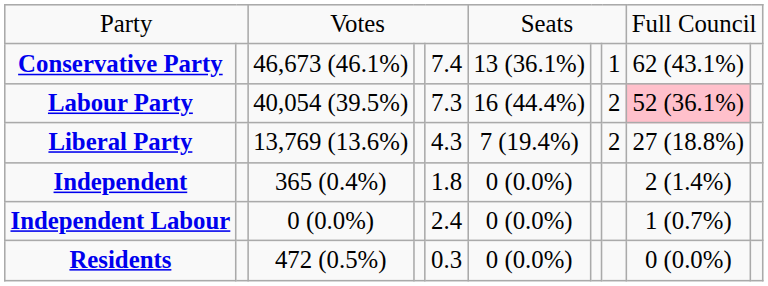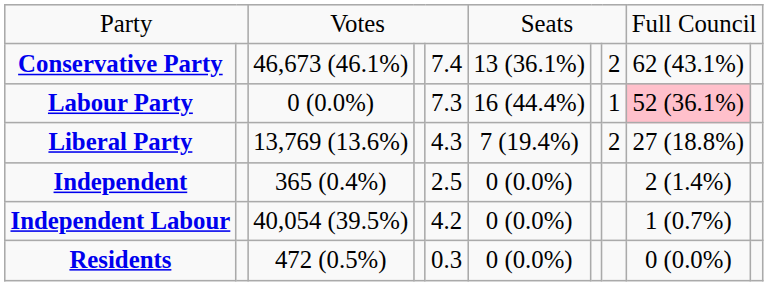(614, 63) 1 -> (614, 63) 2
(331, 102) 40,054 (39.5%) -> (331, 102) 0 (0.0%)
(614, 102) 2 -> (614, 102) 1
(447, 181) 1.8 -> (447, 181) 2.5
(331, 220) 0 (0.0%) -> (331, 220) 40,054 (39.5%)
(447, 220) 2.4 -> (447, 220) 4.2
